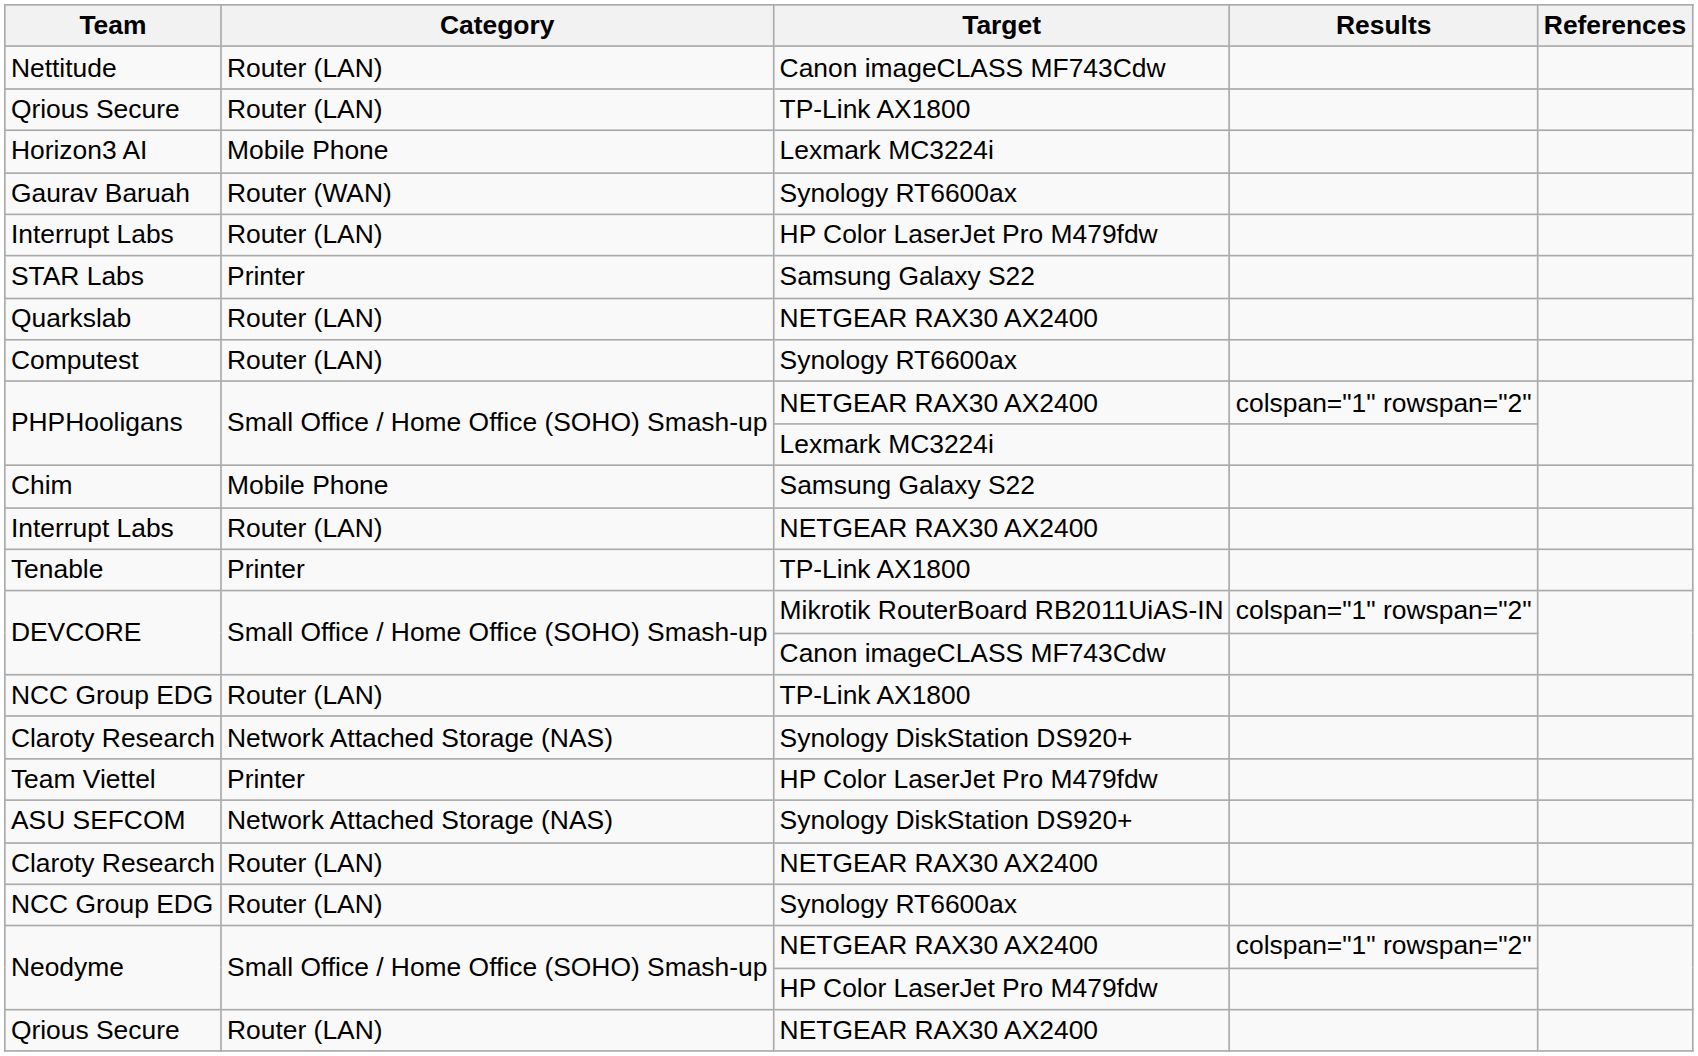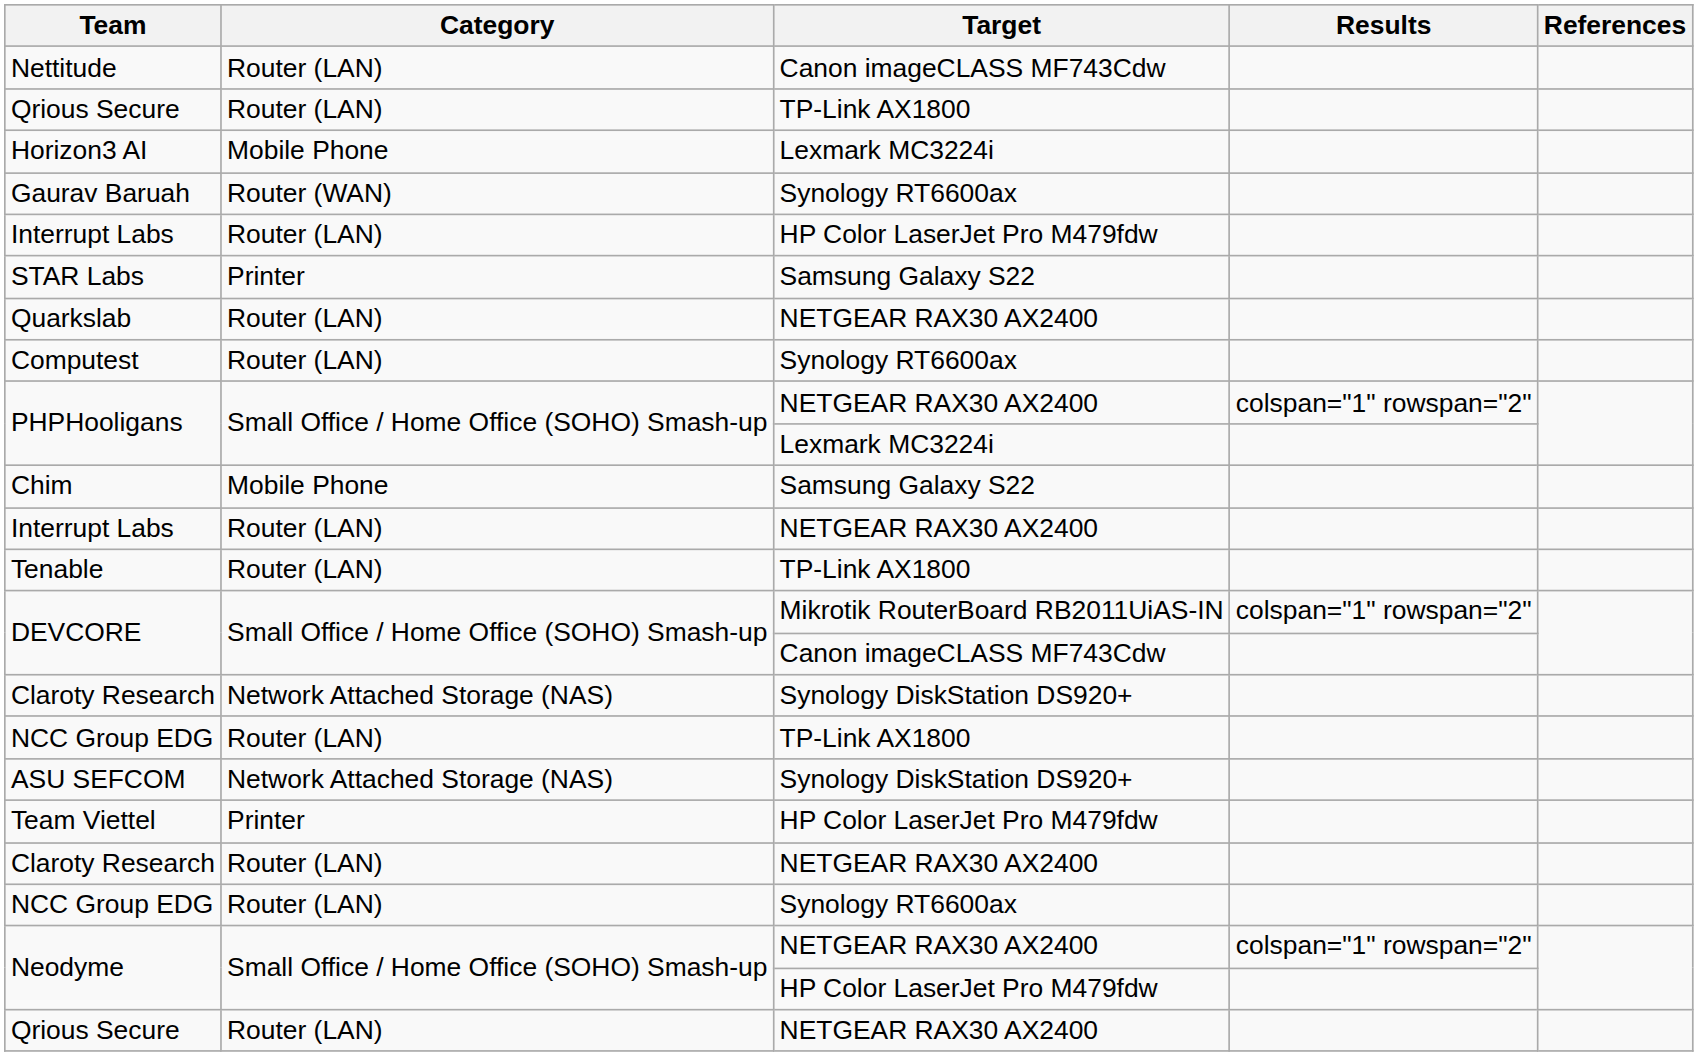(266, 569) Printer -> (305, 569) Router (LAN)
rows swapped: (113, 737) <-> (112, 695)
rows swapped: (83, 779) <-> (98, 820)
